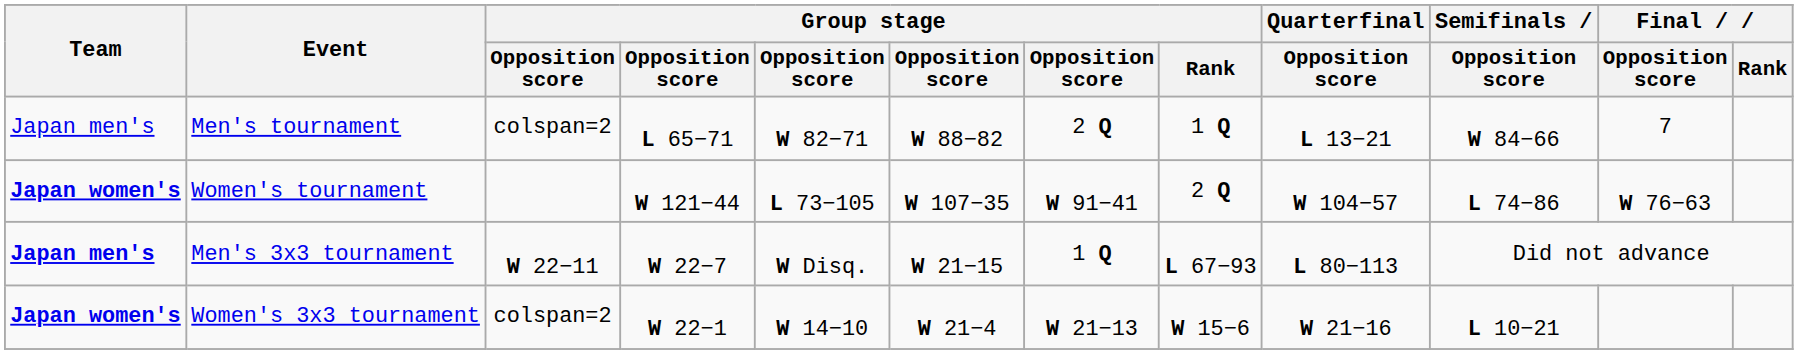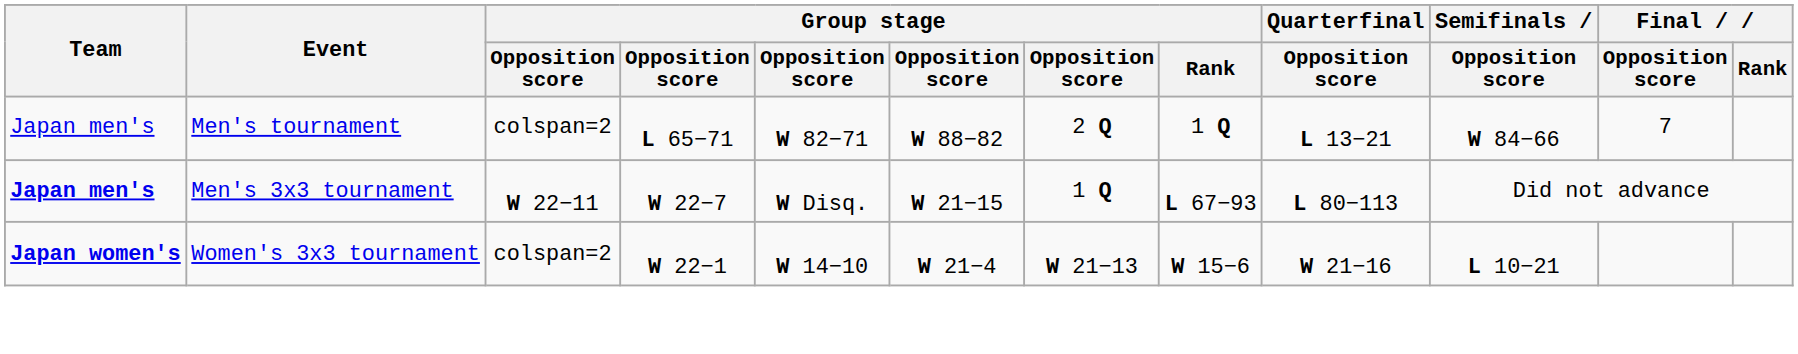- row: (309, 191)
